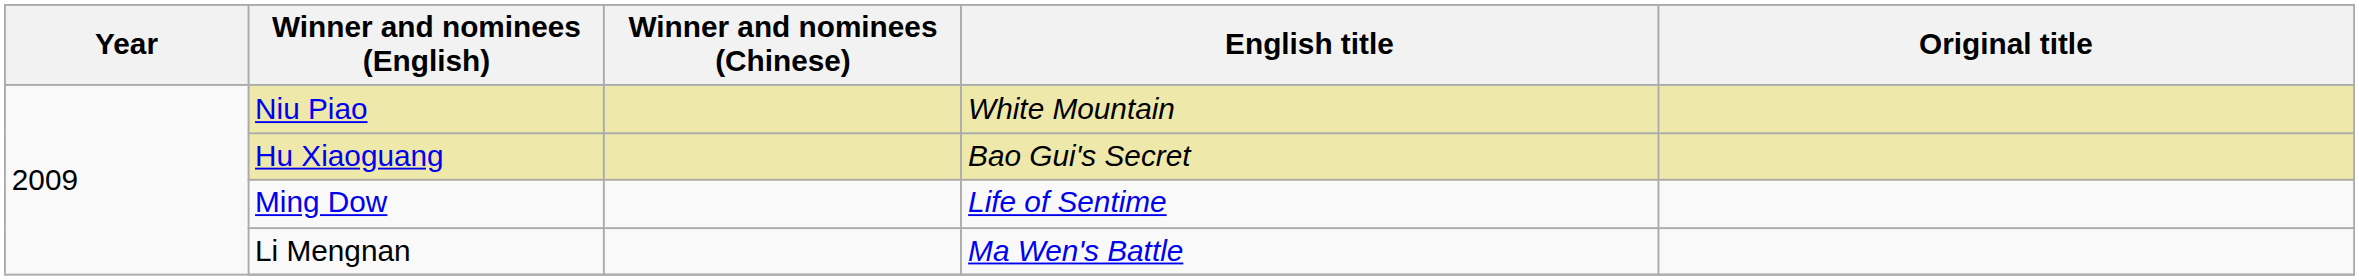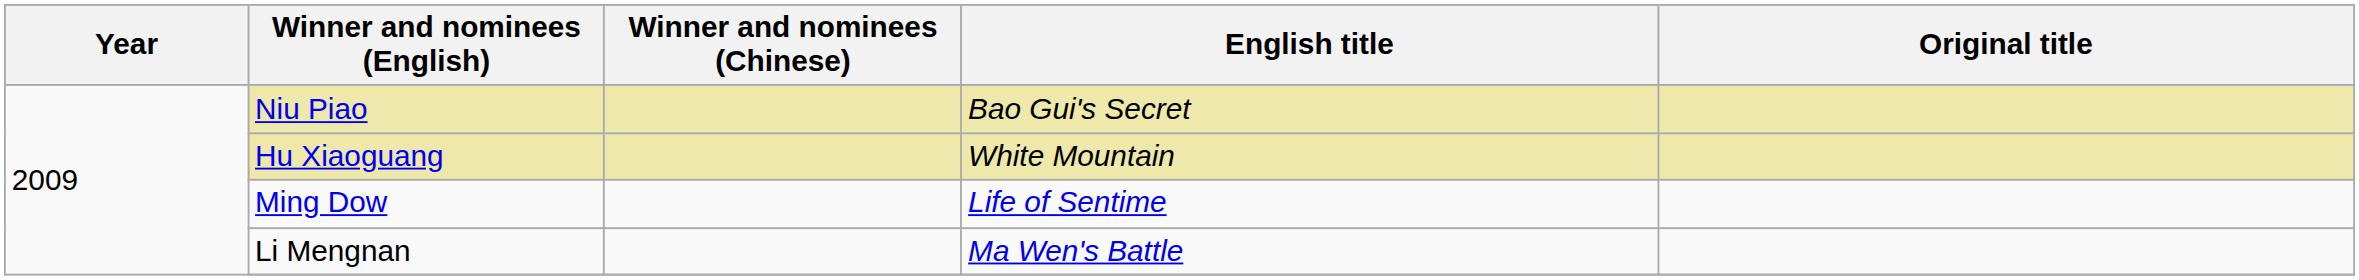(1072, 108) White Mountain -> (1079, 108) Bao Gui's Secret
(1079, 155) Bao Gui's Secret -> (1072, 155) White Mountain
